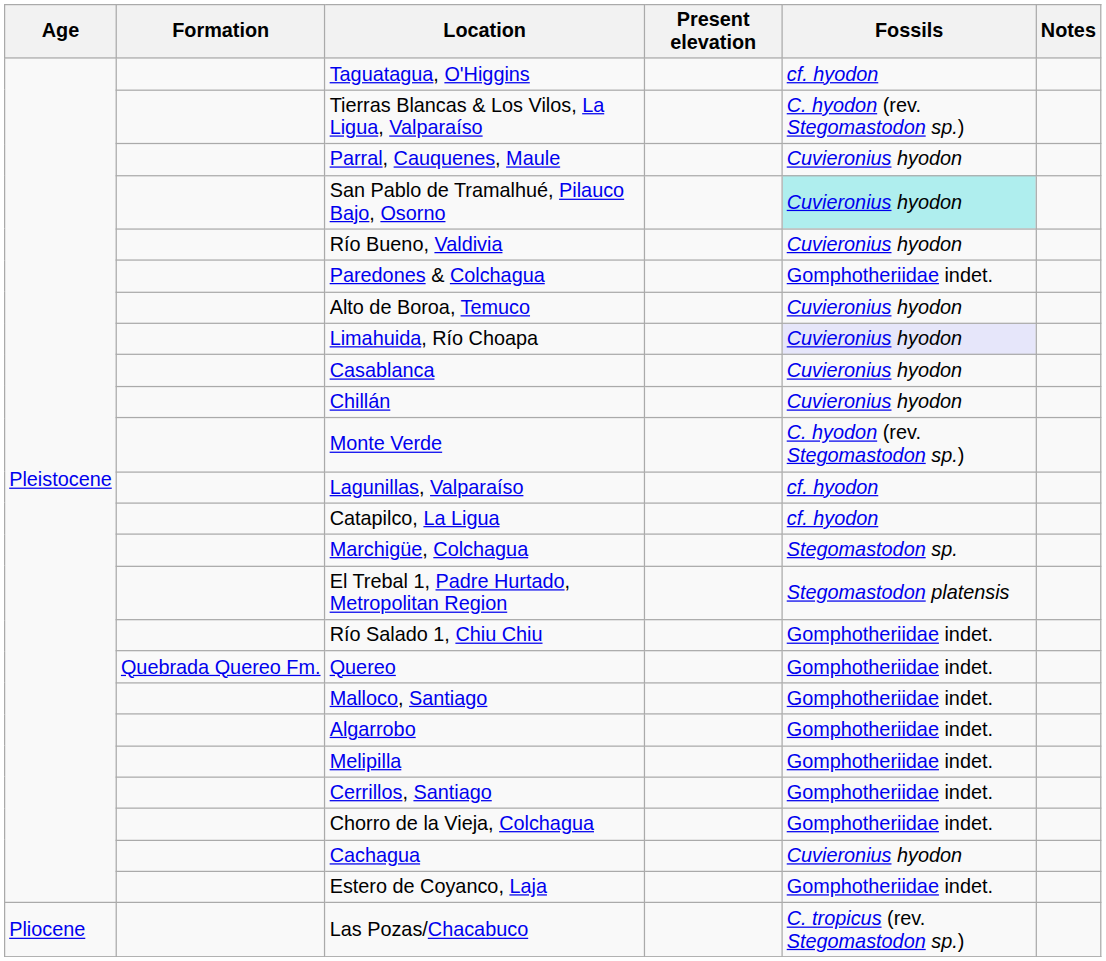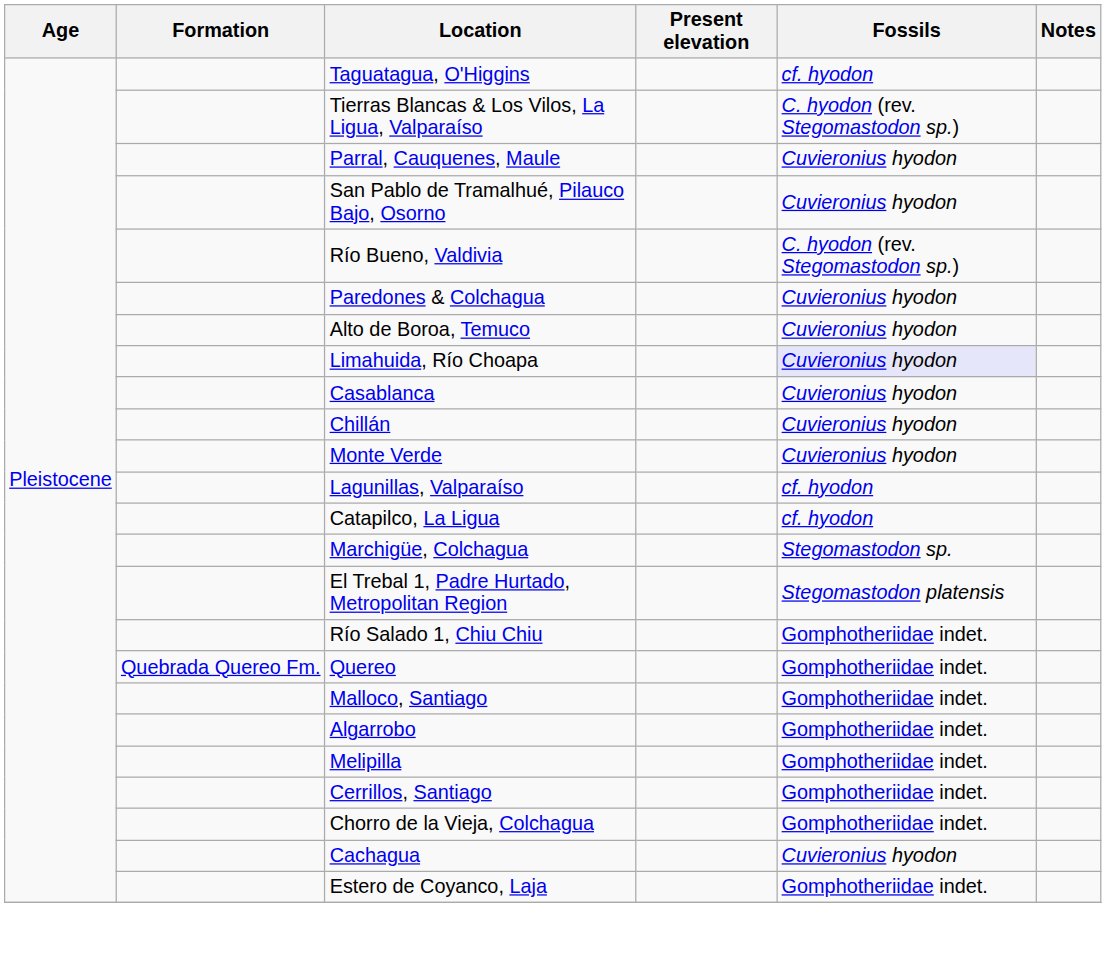(874, 201) paleturquoise background -> (869, 201) no background
(874, 244) Cuvieronius hyodon -> (870, 255) C. hyodon (rev. Stegomastodon sp.)
(890, 275) Gomphotheriidae indet. -> (869, 298) Cuvieronius hyodon
(876, 444) C. hyodon (rev. Stegomastodon sp.) -> (869, 455) Cuvieronius hyodon
- row: (429, 929)
